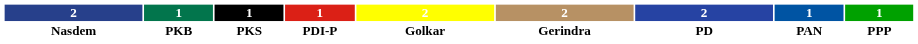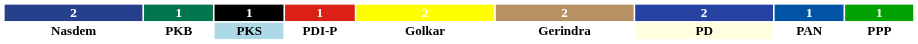(249, 30) no background -> (249, 30) lightblue background
(704, 30) no background -> (704, 30) lightyellow background
